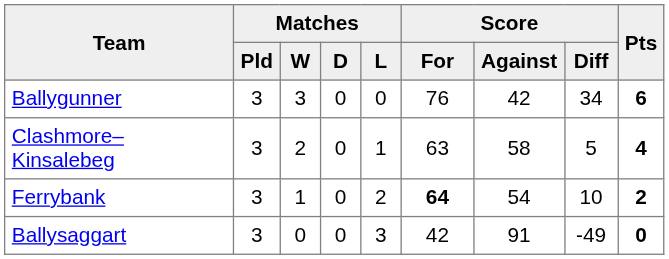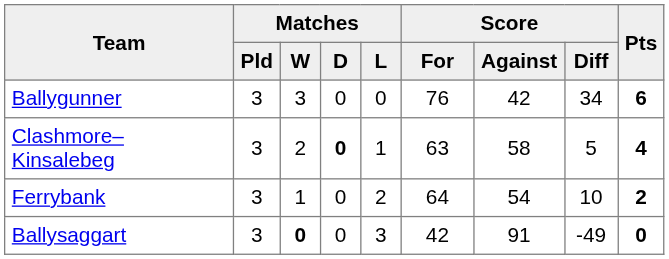(341, 148) normal -> (341, 148) bold
(437, 197) bold -> (437, 197) normal
(300, 235) normal -> (300, 235) bold
